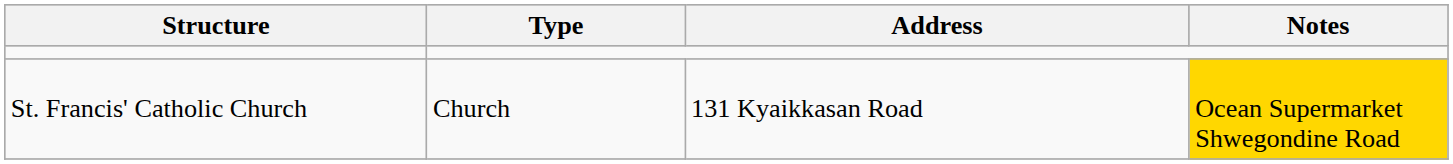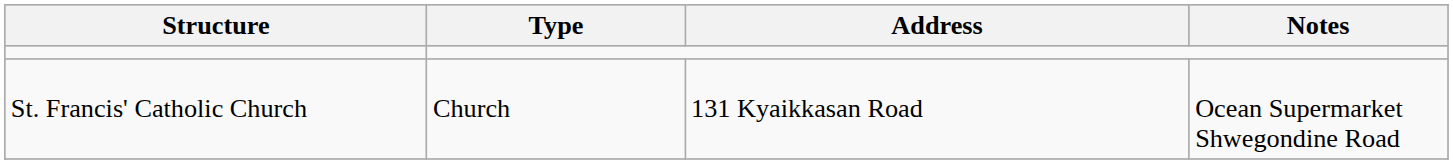(1299, 123) gold background -> (1299, 123) no background
